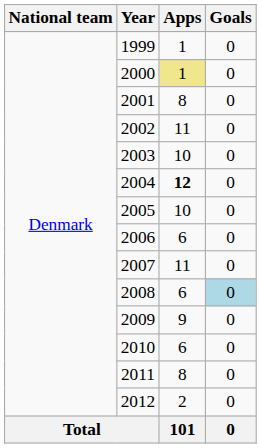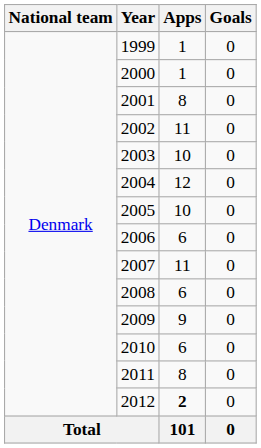(182, 73) khaki background -> (182, 73) no background
(182, 182) bold -> (182, 182) normal
(231, 292) lightblue background -> (231, 292) no background
(182, 401) normal -> (182, 401) bold
